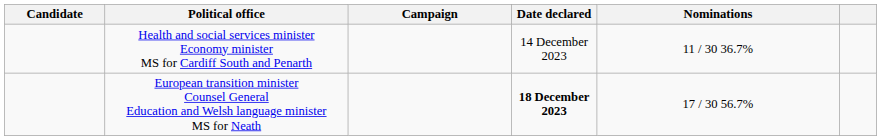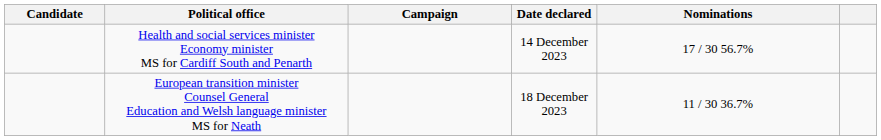(718, 48) 11 / 30 36.7% -> (718, 48) 17 / 30 56.7%
(554, 104) bold -> (554, 104) normal
(718, 104) 17 / 30 56.7% -> (718, 104) 11 / 30 36.7%
